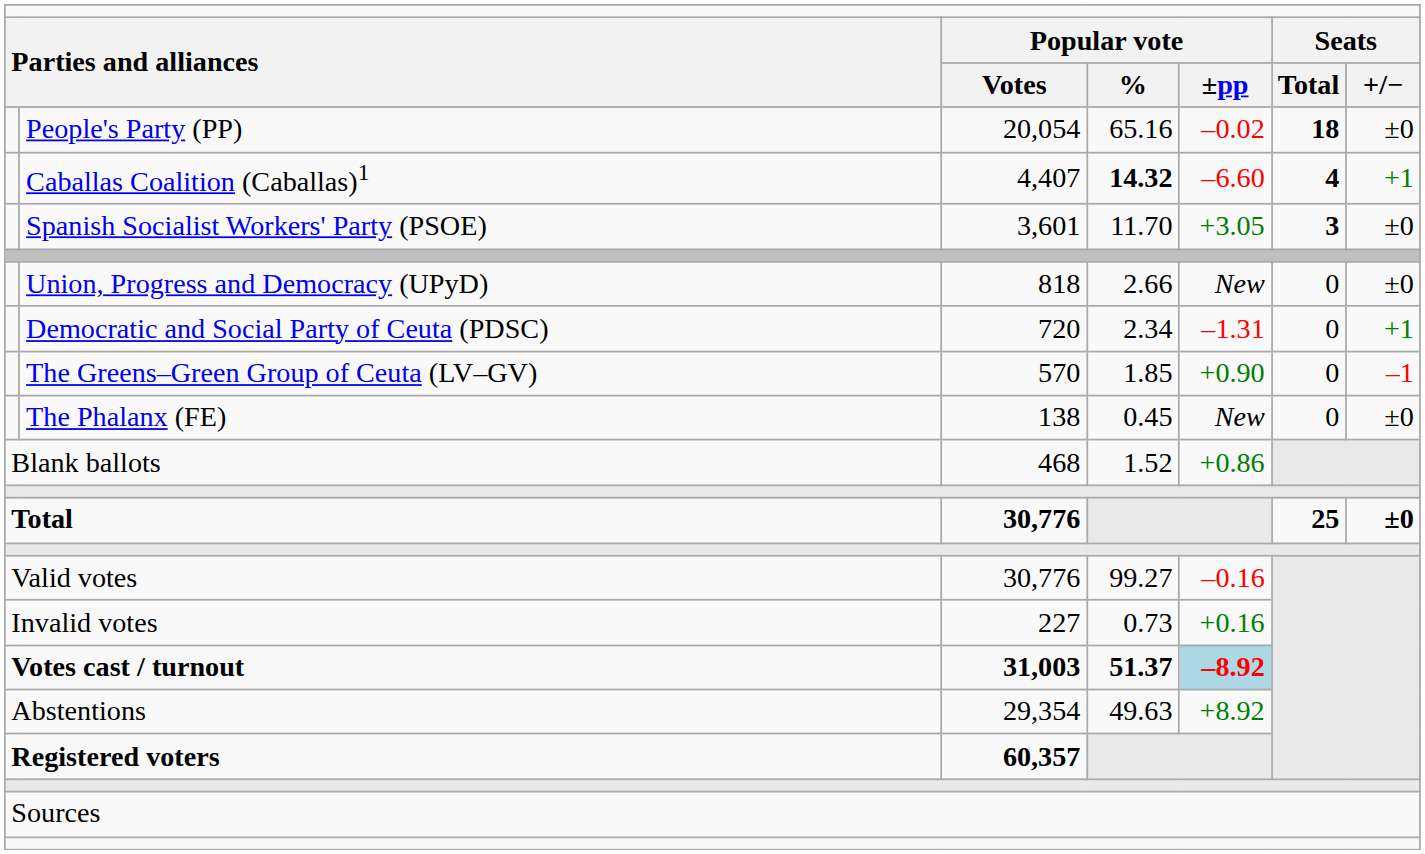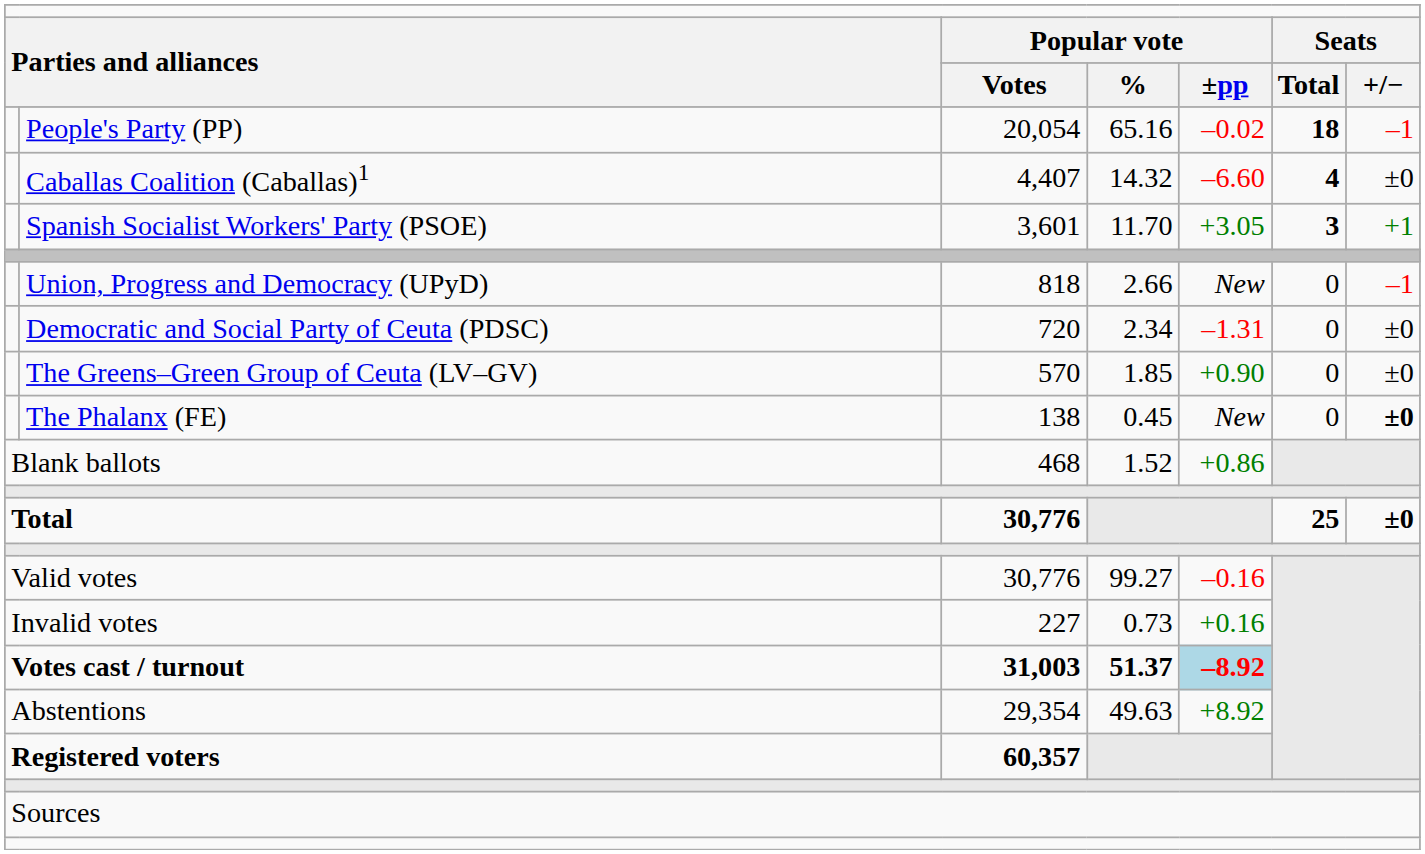(1399, 129) ±0 -> (1400, 129) –1
(1141, 177) bold -> (1141, 177) normal
(1399, 177) +1 -> (1399, 177) ±0
(1399, 226) ±0 -> (1399, 226) +1
(1399, 283) ±0 -> (1400, 283) –1
(1399, 328) +1 -> (1399, 328) ±0
(1400, 373) –1 -> (1399, 373) ±0
(1399, 417) normal -> (1399, 417) bold
